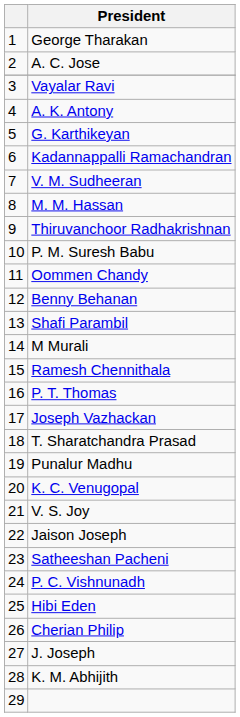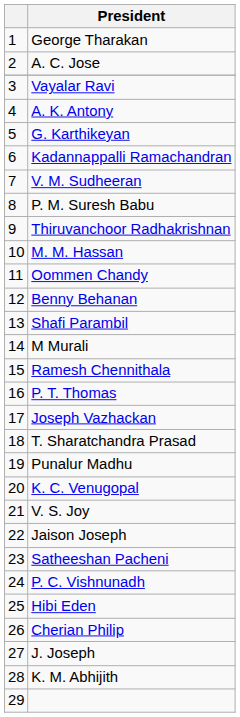(77, 205) M. M. Hassan -> (93, 205) P. M. Suresh Babu
(93, 252) P. M. Suresh Babu -> (77, 252) M. M. Hassan
